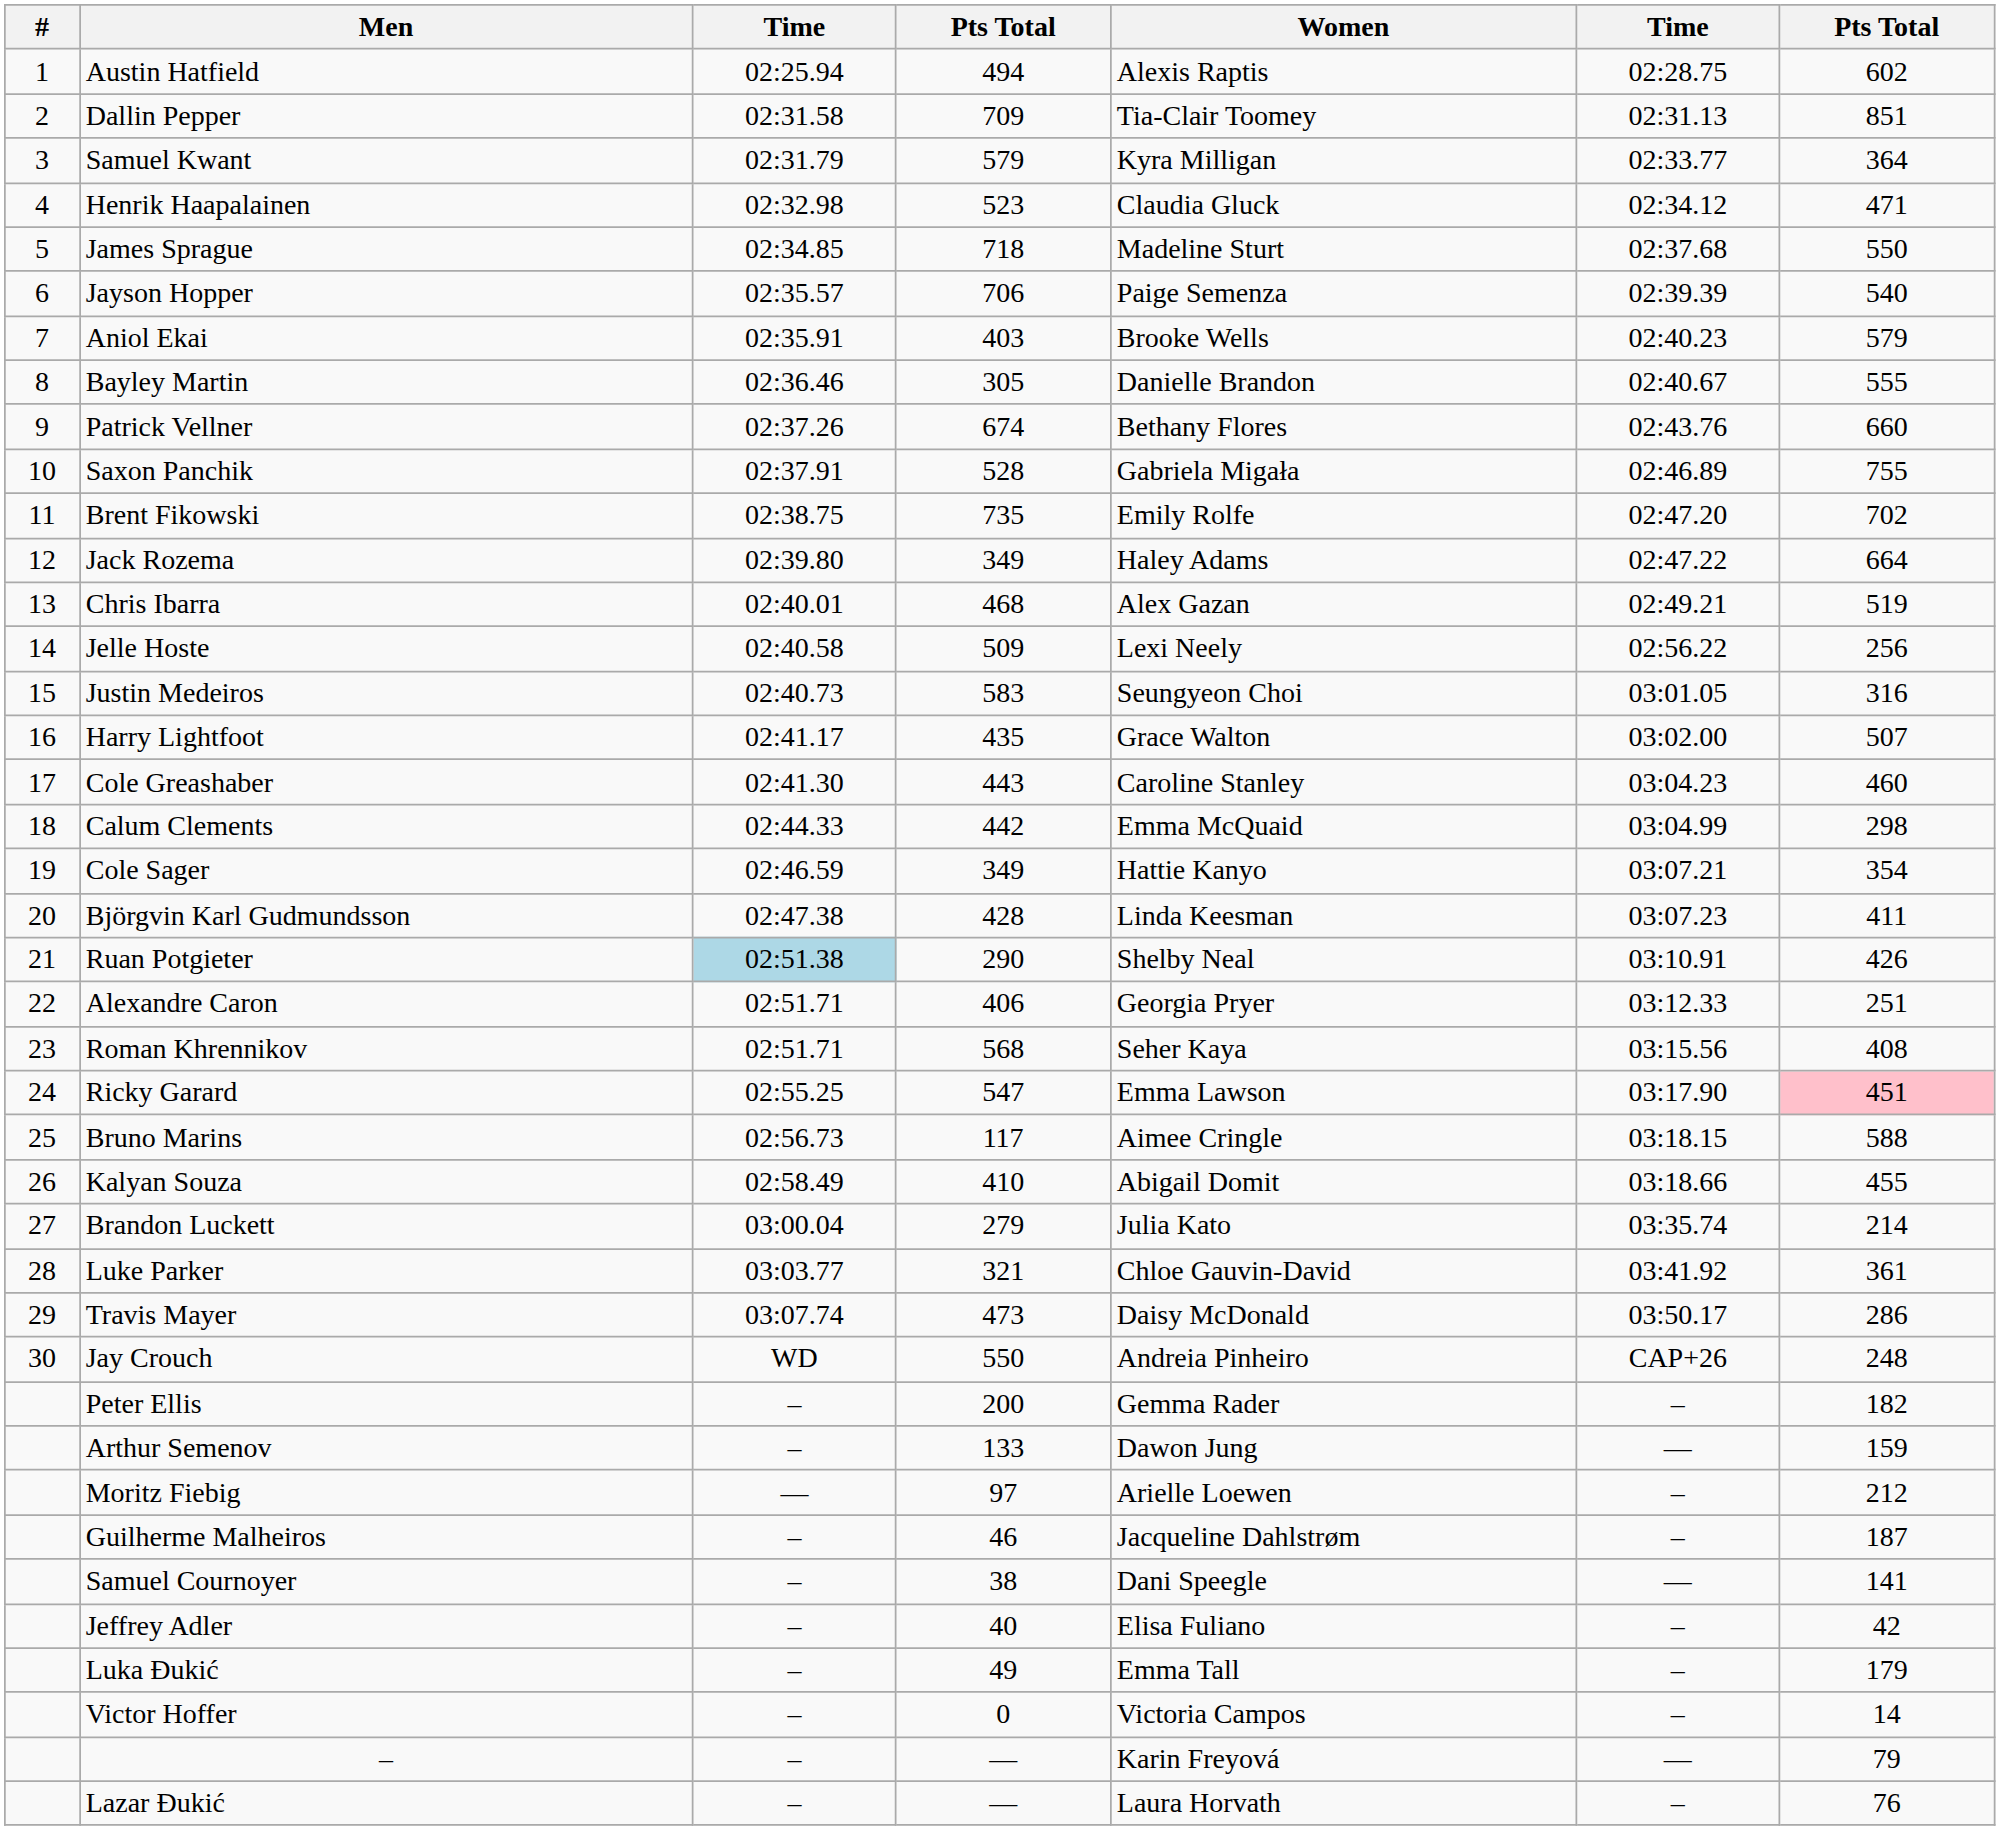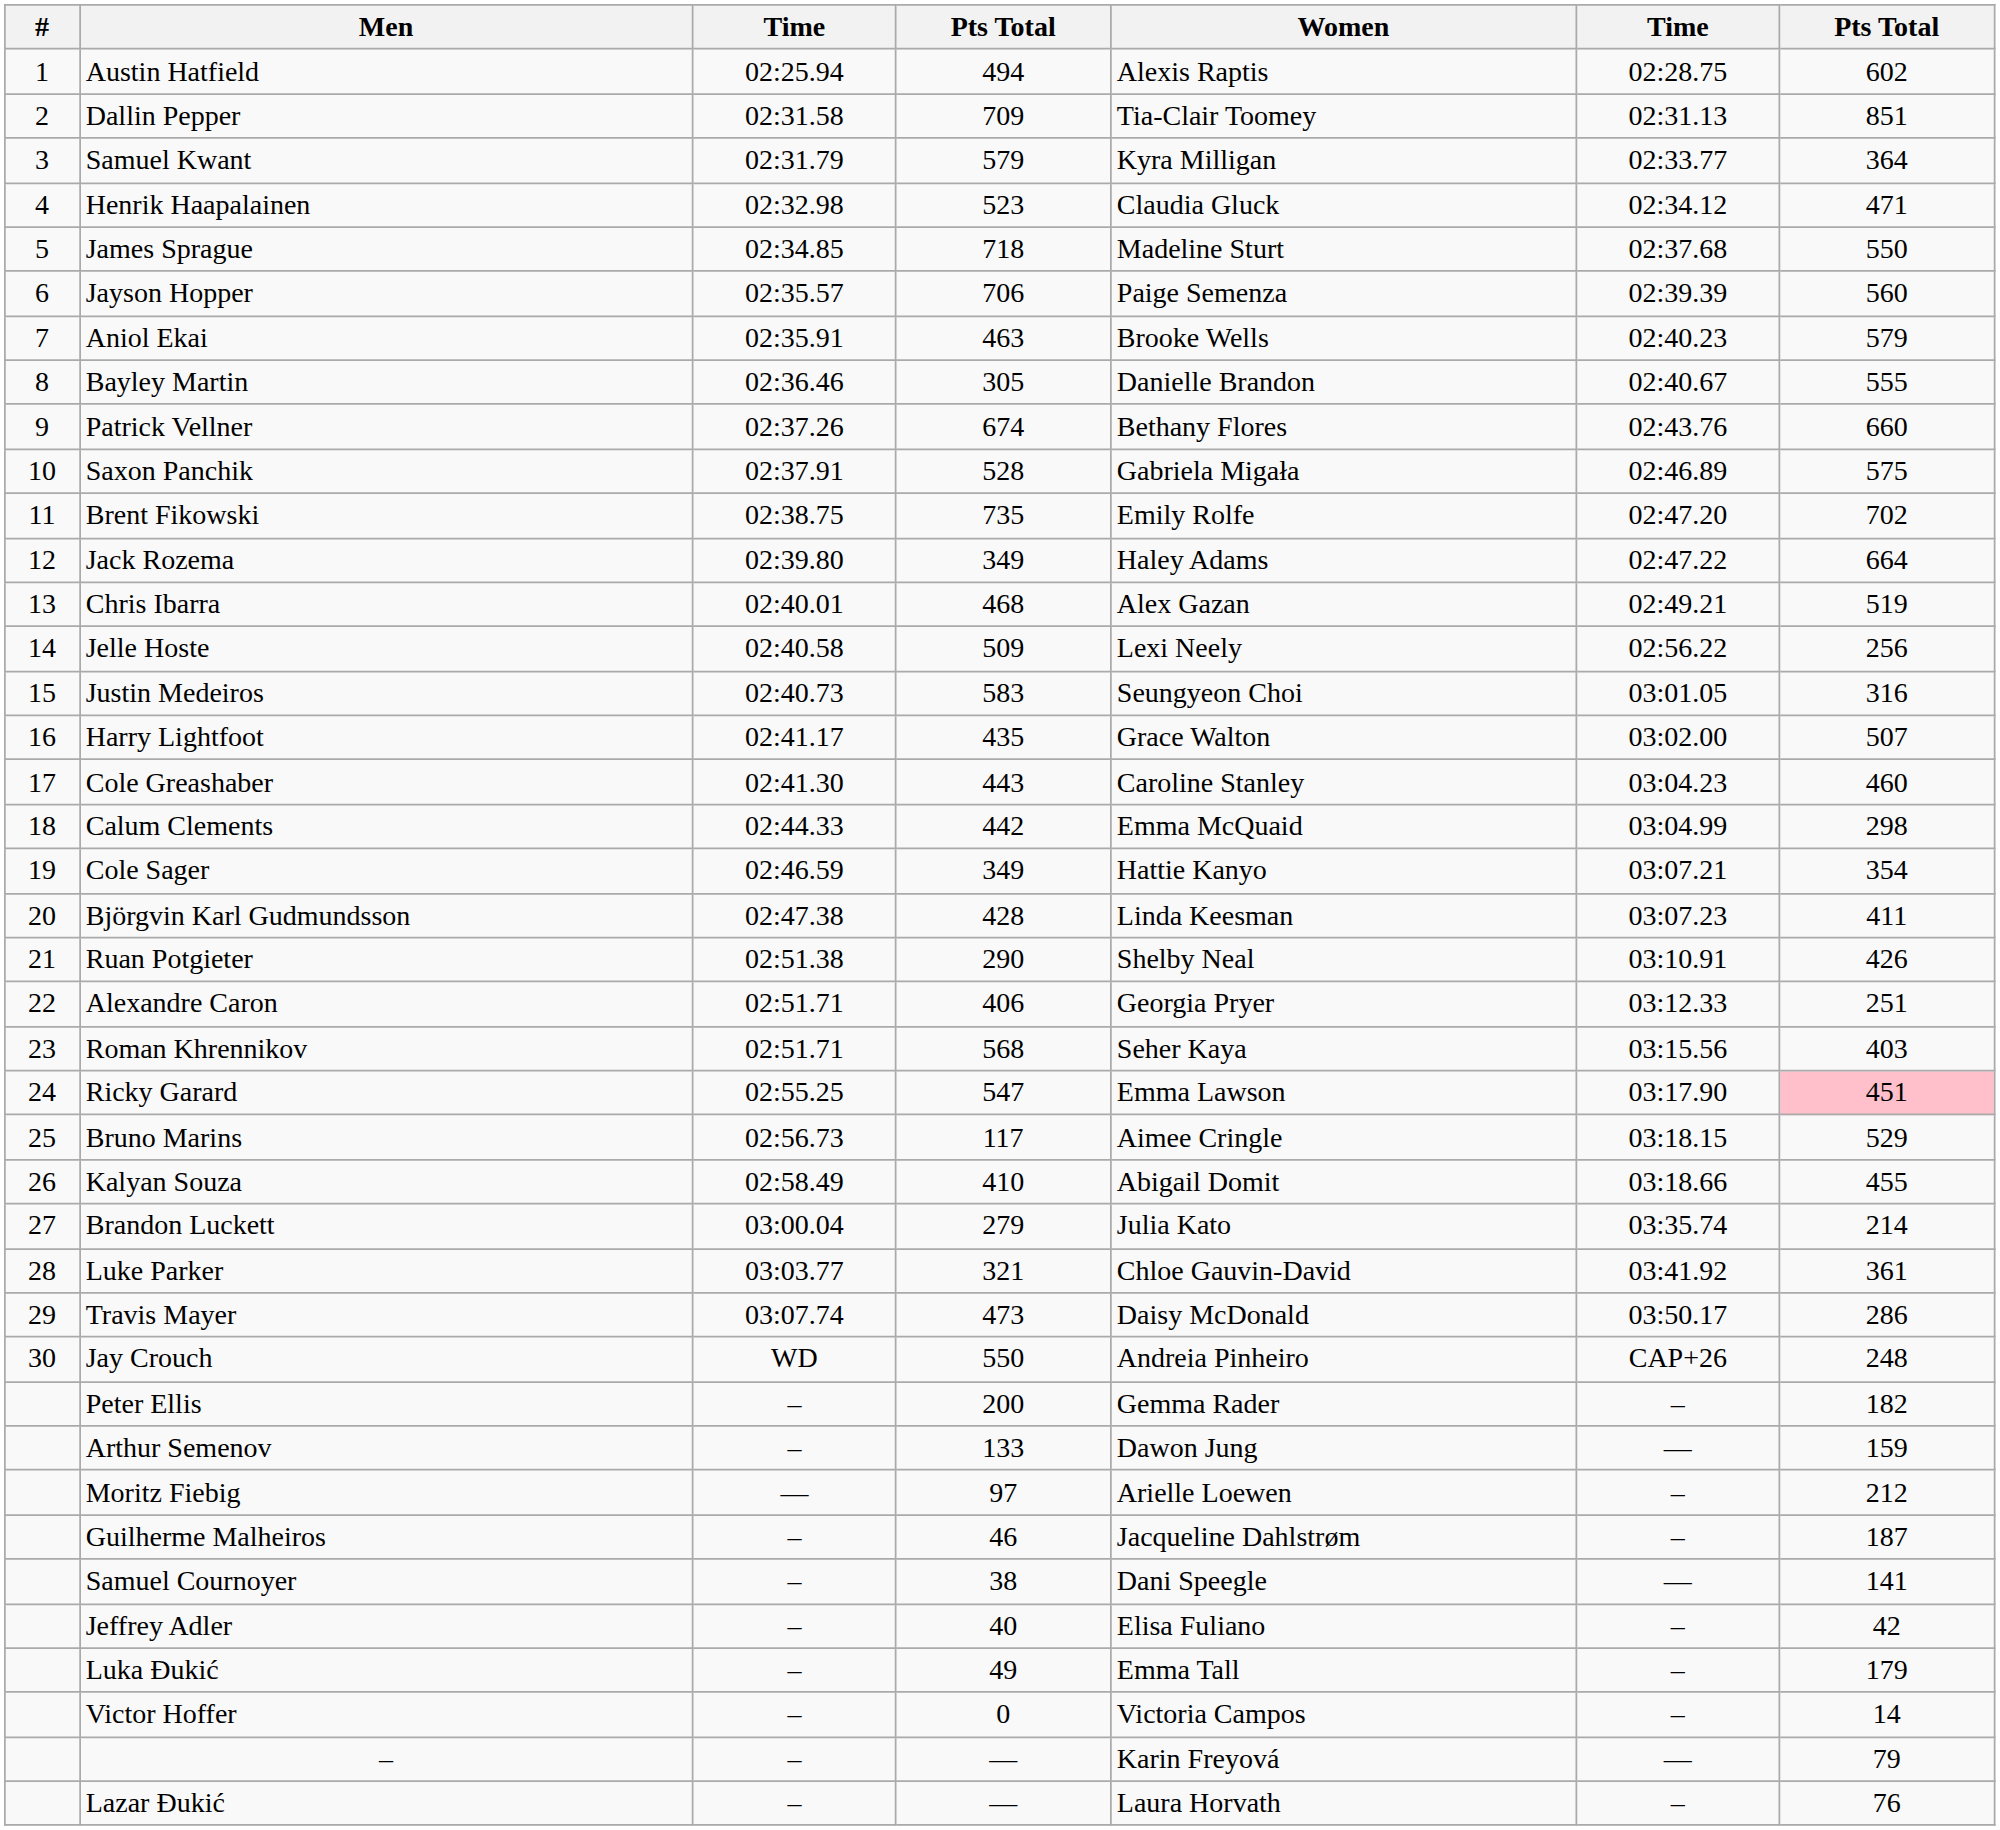(1887, 293) 540 -> (1887, 293) 560
(1003, 337) 403 -> (1003, 337) 463
(1887, 470) 755 -> (1887, 470) 575
(794, 959) lightblue background -> (794, 959) no background
(1887, 1048) 408 -> (1887, 1048) 403
(1887, 1136) 588 -> (1887, 1136) 529
